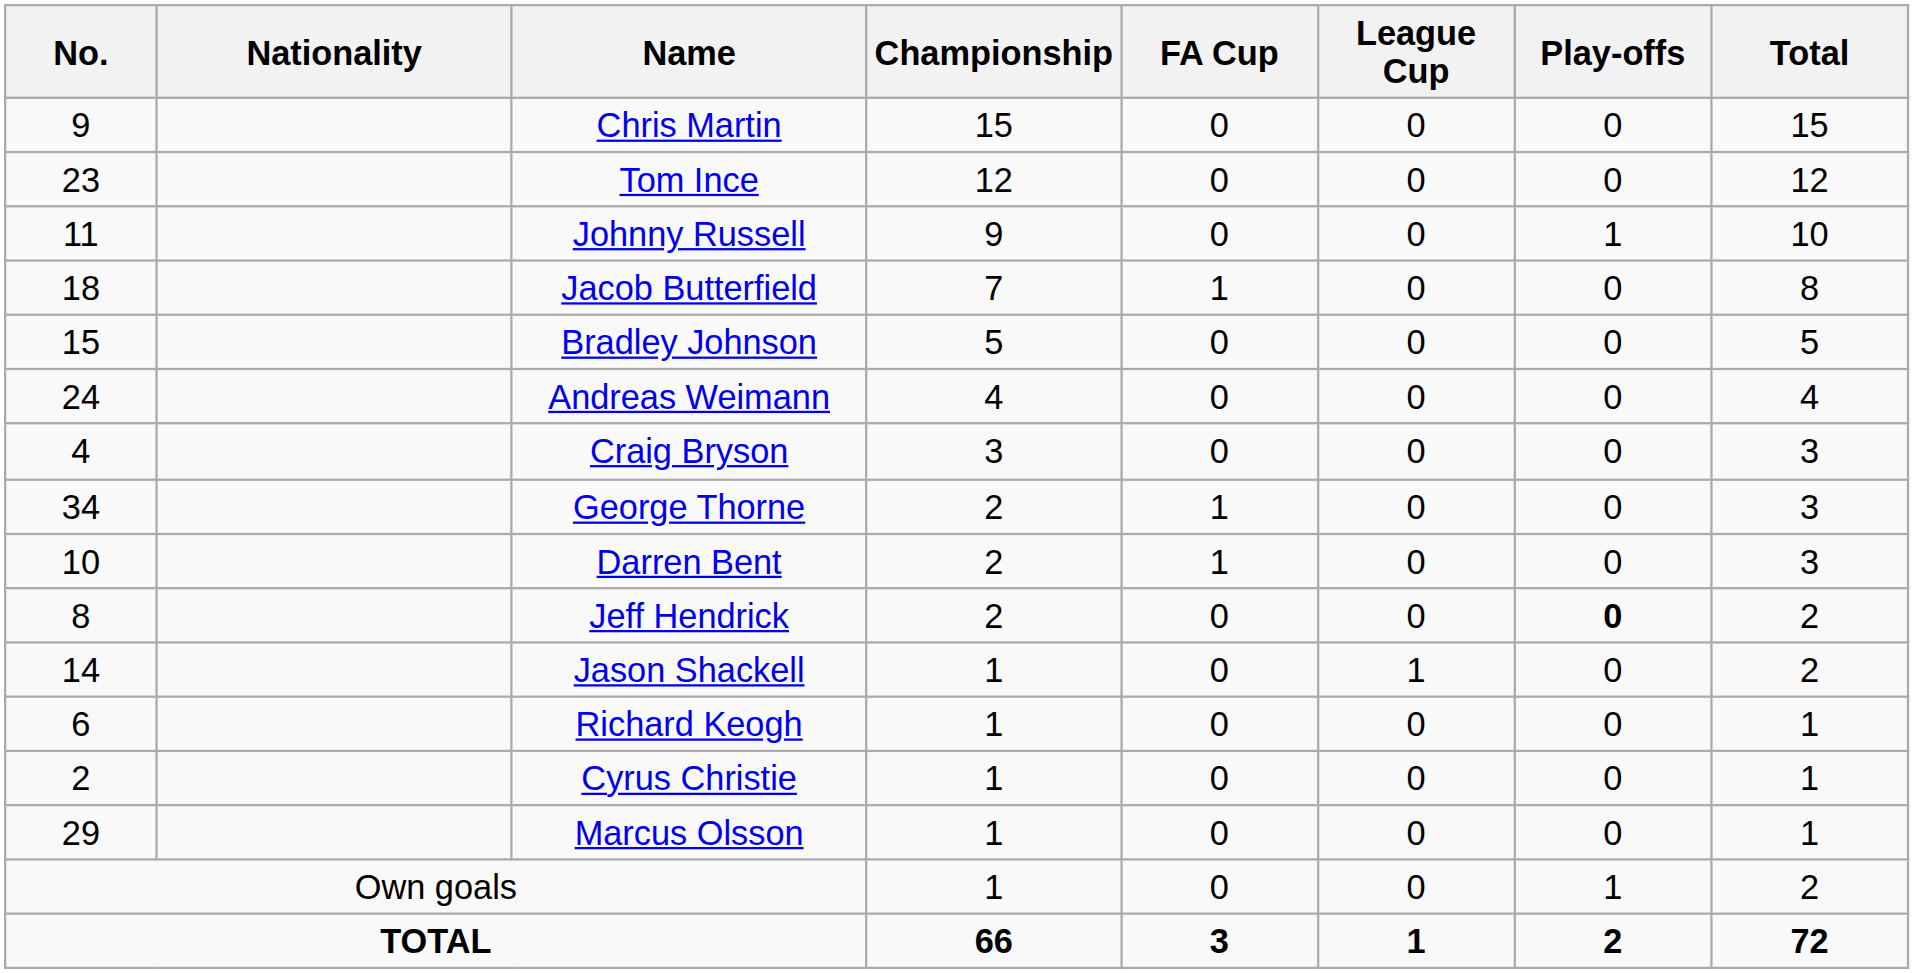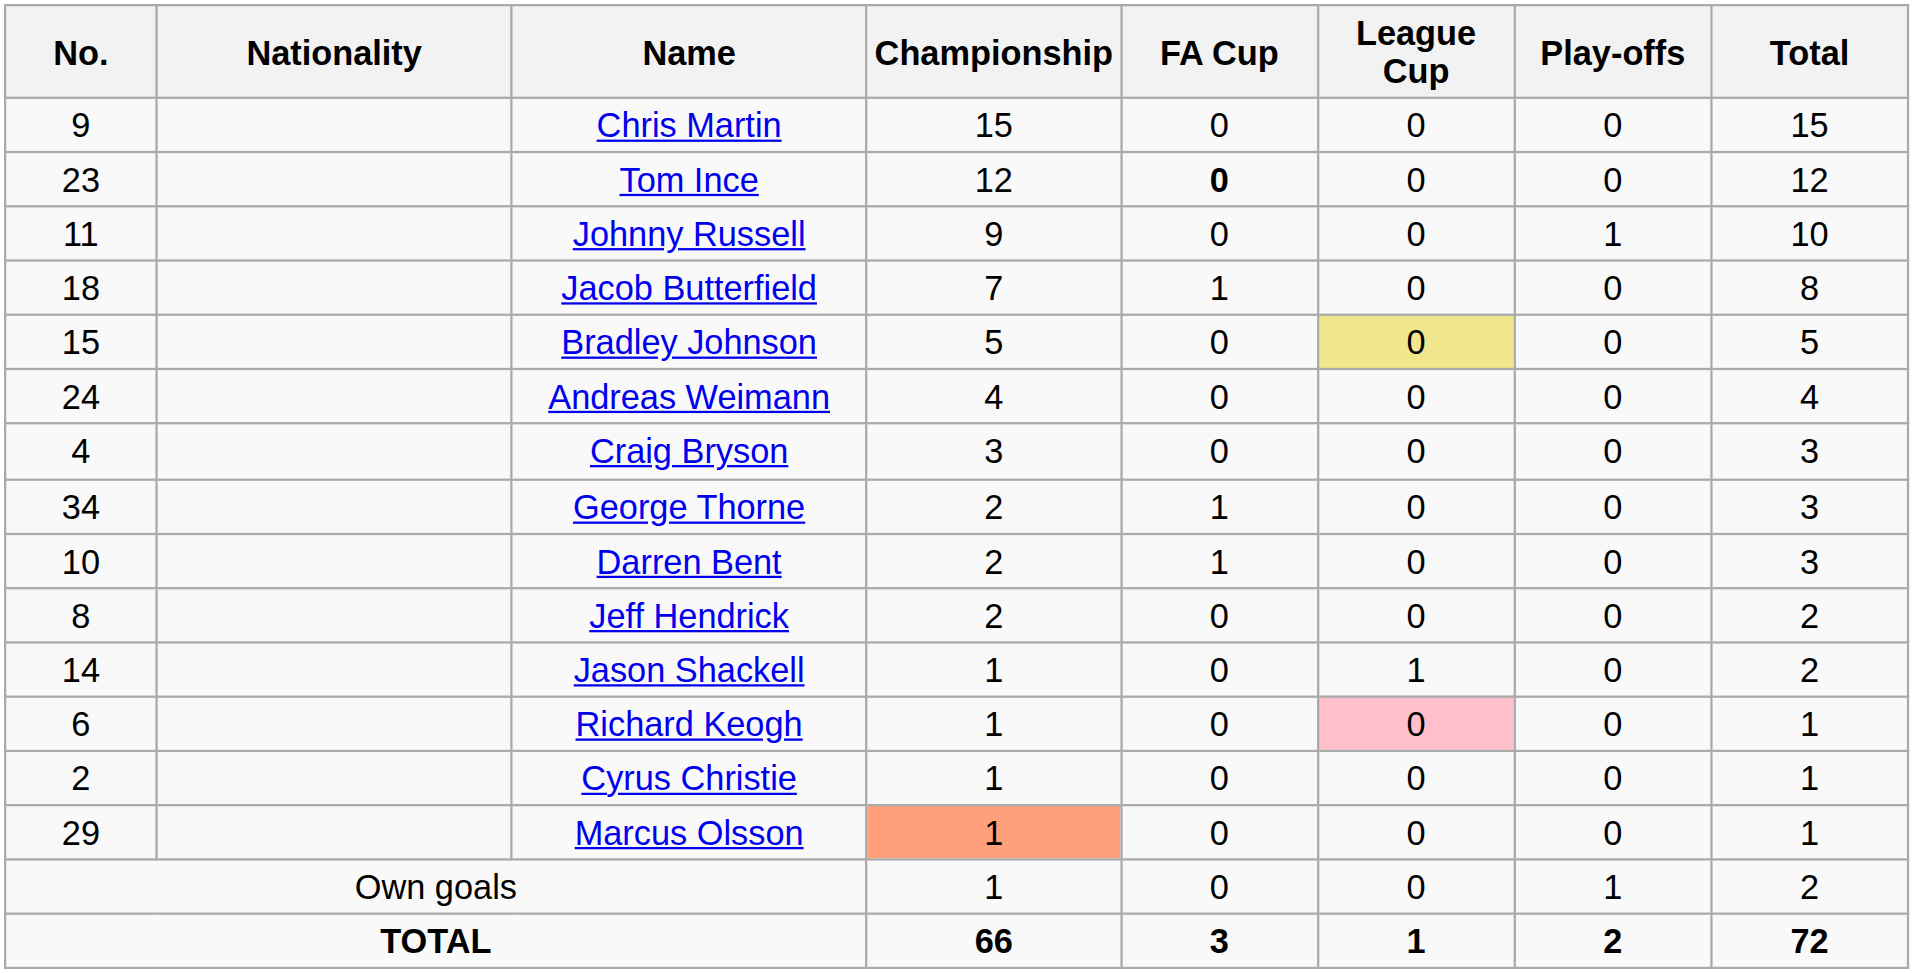(1219, 180) normal -> (1219, 180) bold
(1416, 343) no background -> (1416, 343) khaki background
(1613, 615) bold -> (1613, 615) normal
(1416, 724) no background -> (1416, 724) pink background
(994, 832) no background -> (994, 832) lightsalmon background
